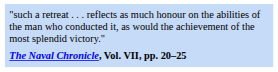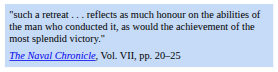(98, 56) bold -> (95, 56) normal
